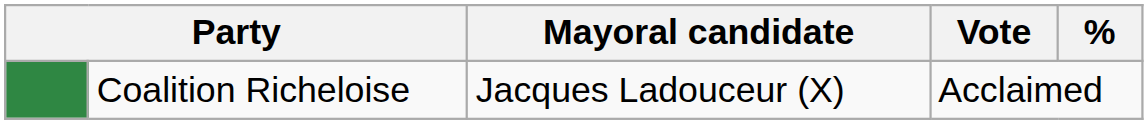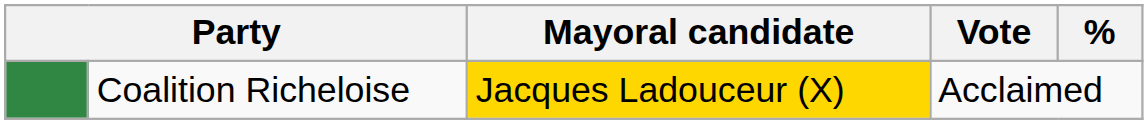(660, 89) no background -> (660, 89) gold background
